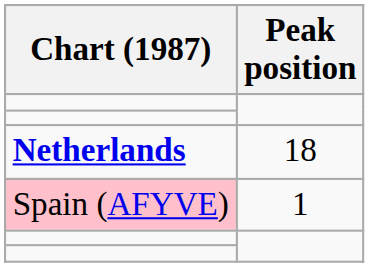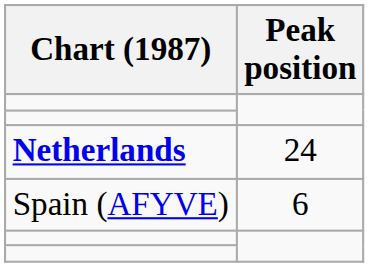(300, 151) 18 -> (300, 151) 24
(121, 203) pink background -> (121, 203) no background
(300, 203) 1 -> (300, 203) 6
